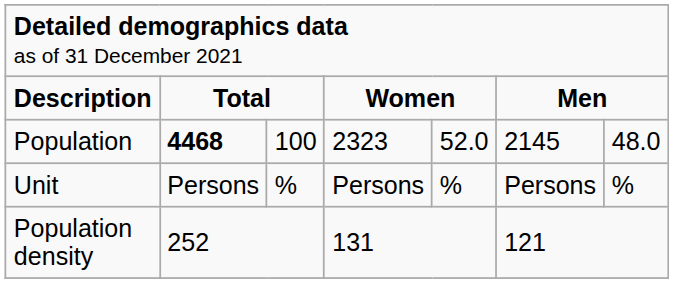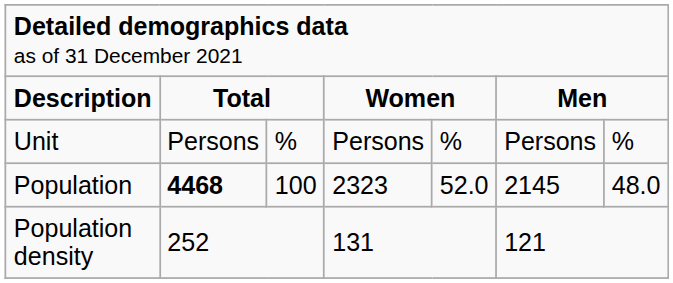rows swapped: (36, 185) <-> (73, 141)
